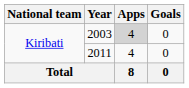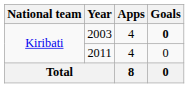(131, 33) lightgrey background -> (131, 33) no background
(166, 33) normal -> (166, 33) bold
